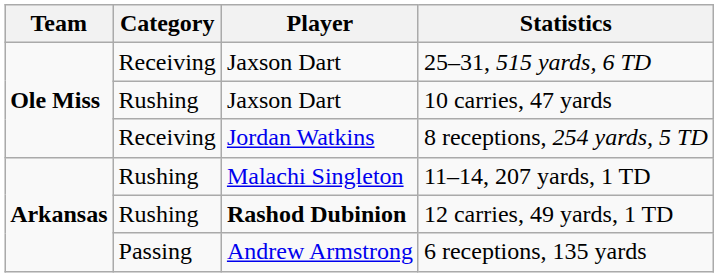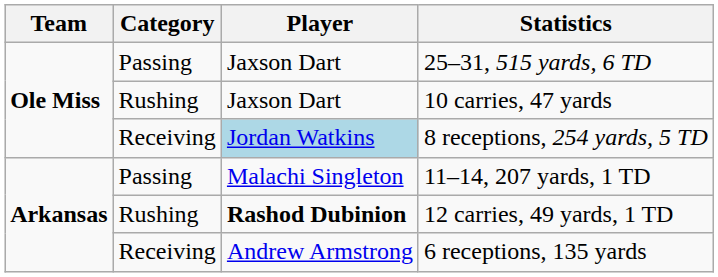(167, 61) Receiving -> (155, 61) Passing
(301, 137) no background -> (301, 137) lightblue background
(159, 175) Rushing -> (155, 175) Passing
(155, 251) Passing -> (167, 251) Receiving
